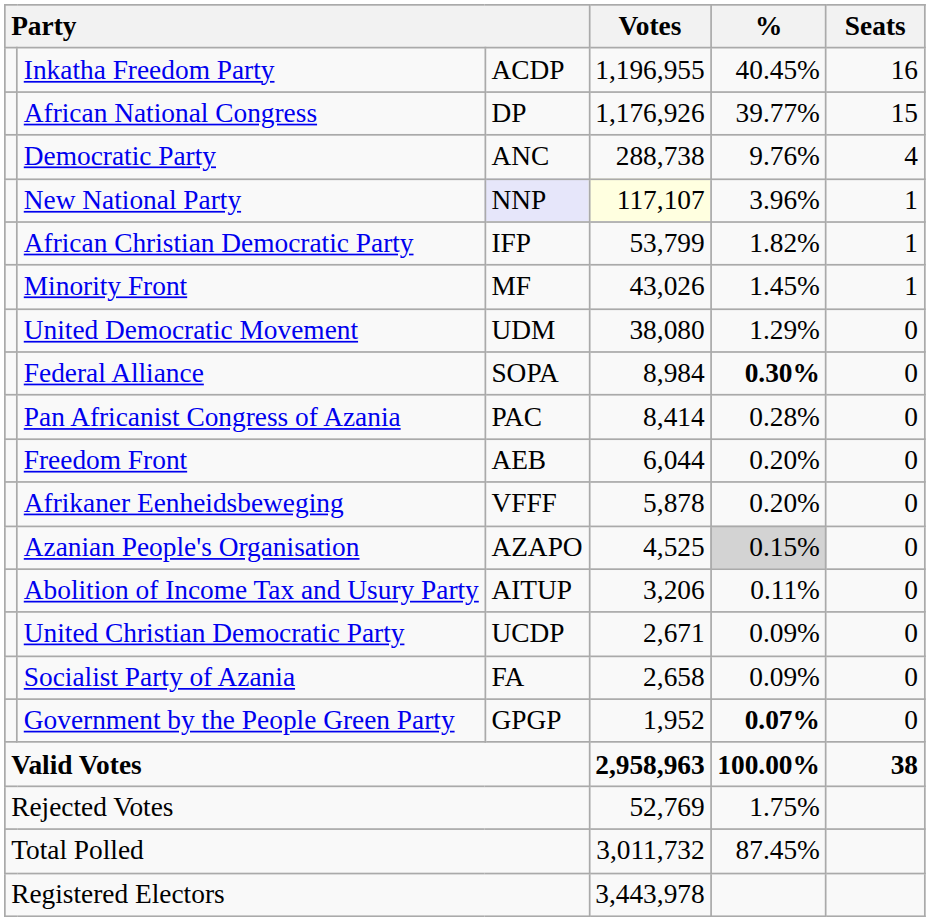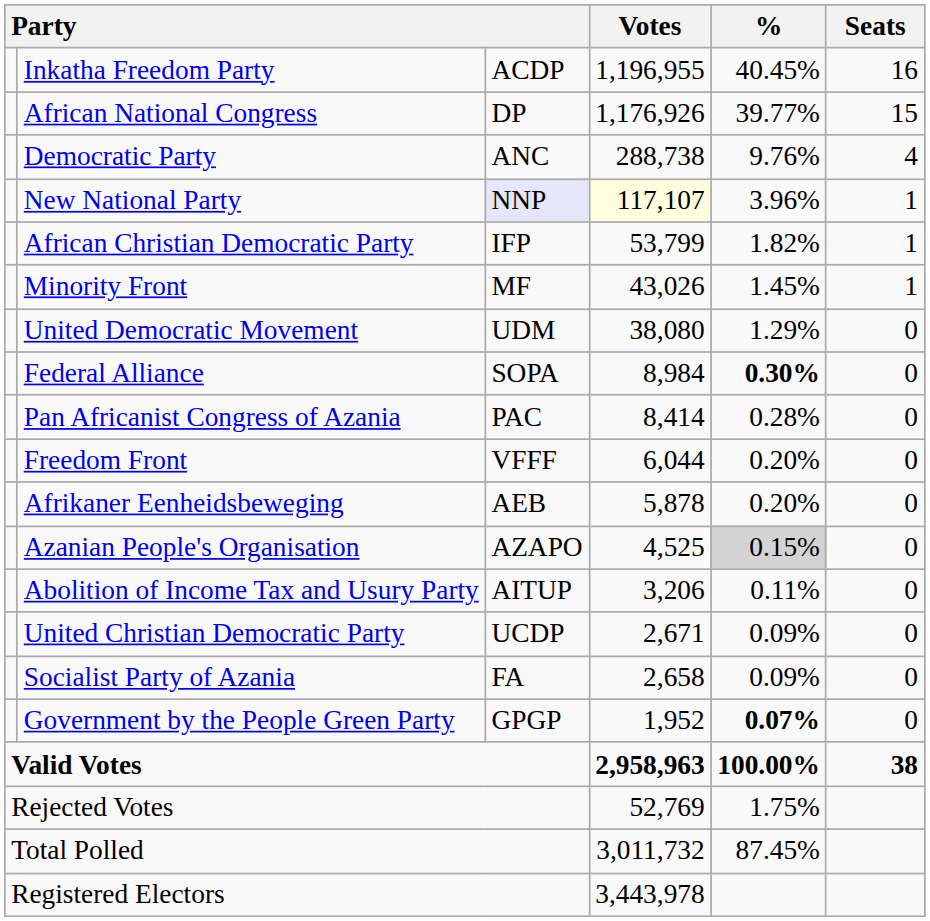(519, 460) AEB -> (524, 460) VFFF
(524, 503) VFFF -> (519, 503) AEB
